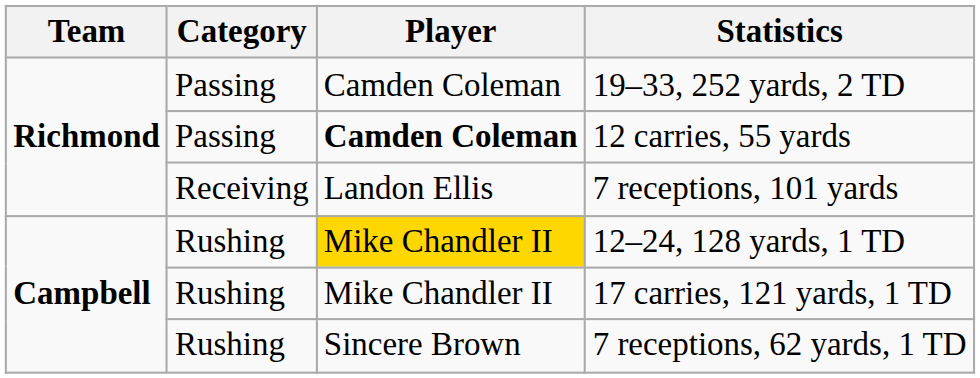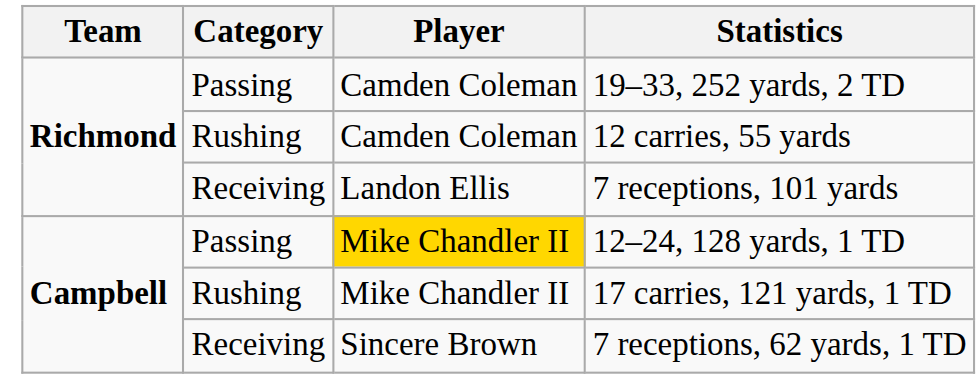(225, 136) Passing -> (246, 136) Rushing
(451, 136) bold -> (459, 136) normal
(230, 240) Rushing -> (242, 240) Passing
(230, 345) Rushing -> (258, 345) Receiving
